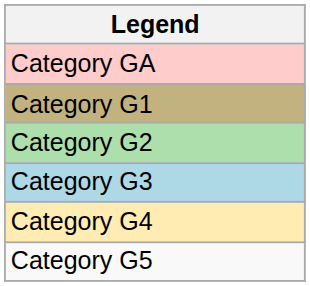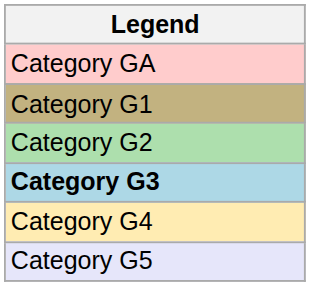(82, 182) normal -> (85, 182) bold
(82, 261) no background -> (82, 261) lavender background
